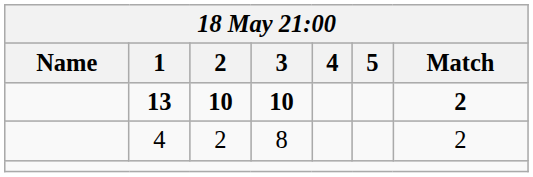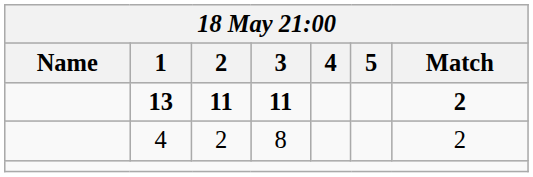(220, 101) 10 -> (221, 101) 11
(282, 101) 10 -> (281, 101) 11
